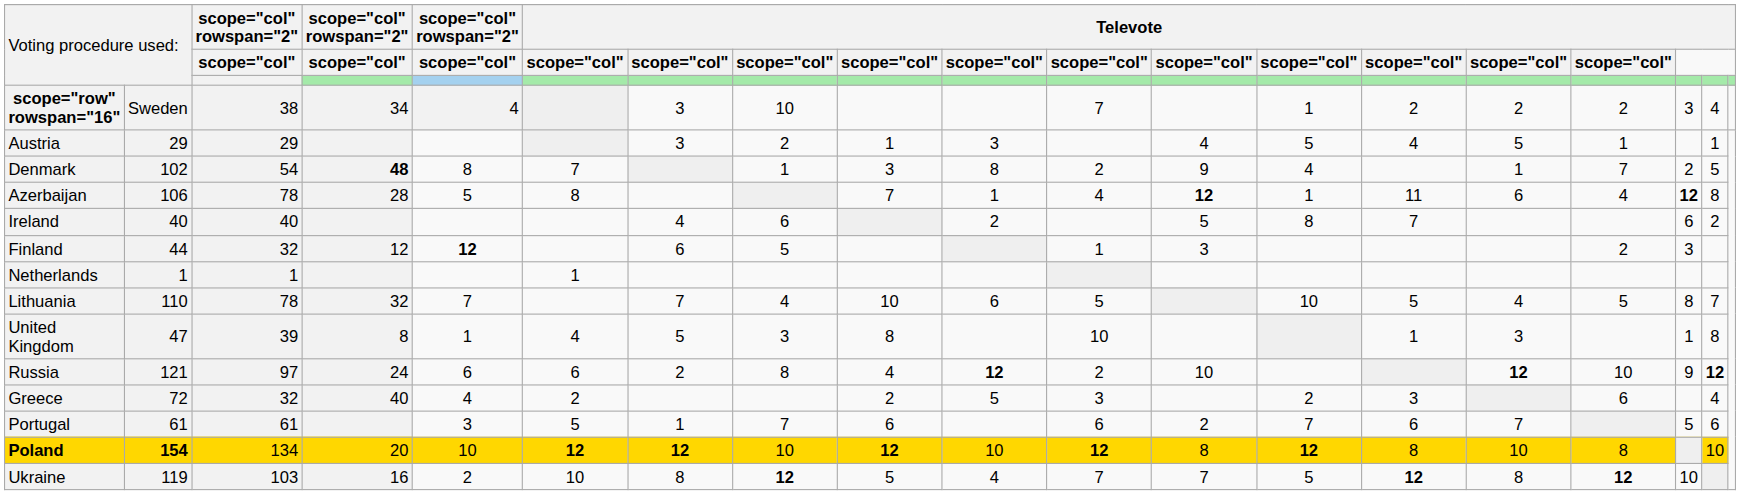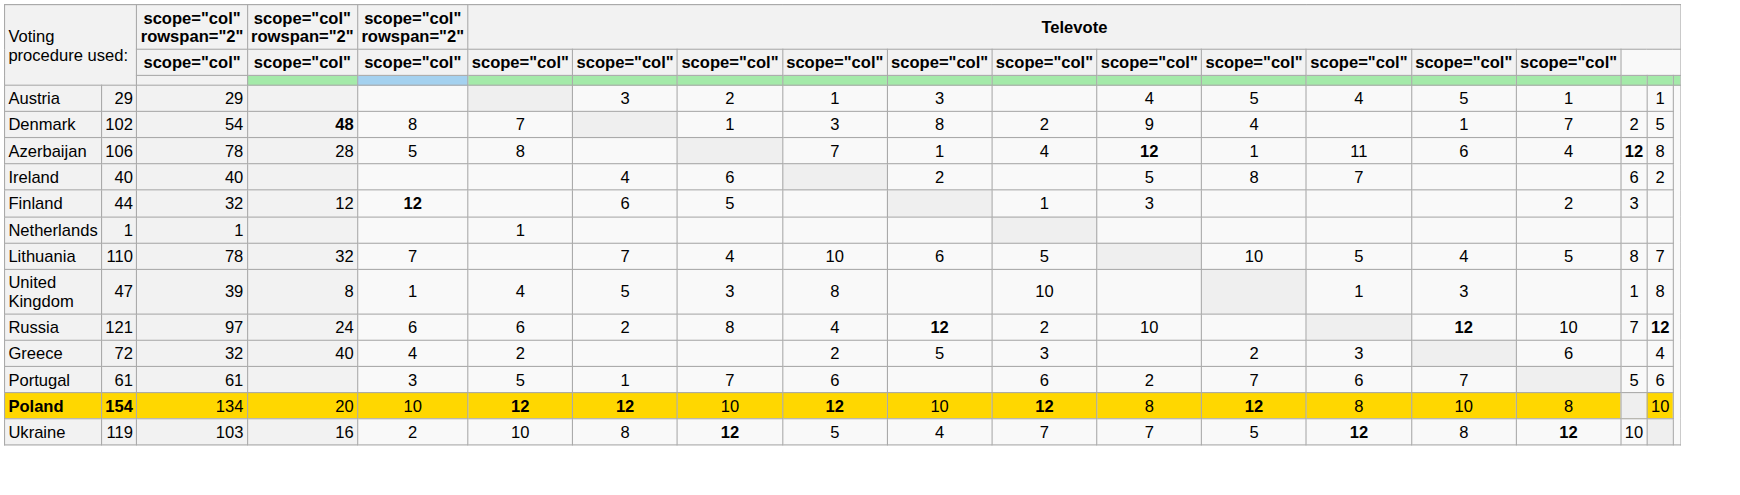- row: (64, 108)
(1689, 372) 9 -> (1634, 327) 7
